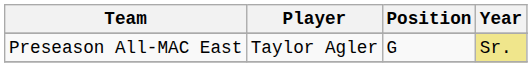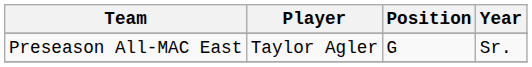(496, 48) khaki background -> (496, 48) no background
